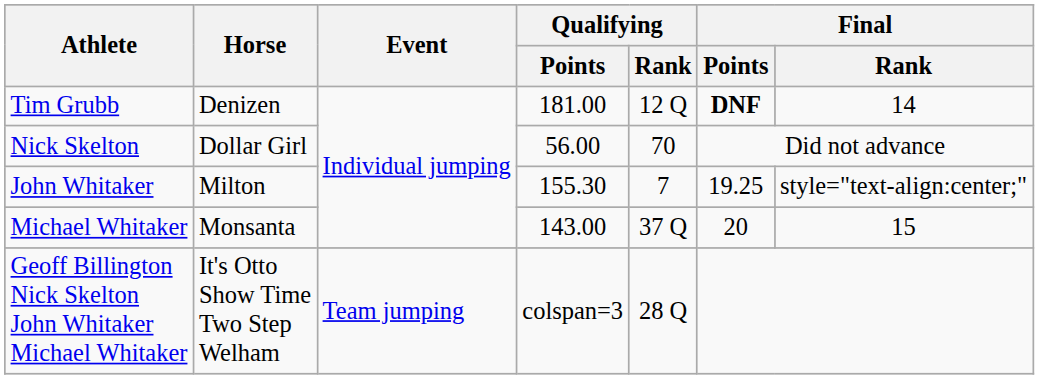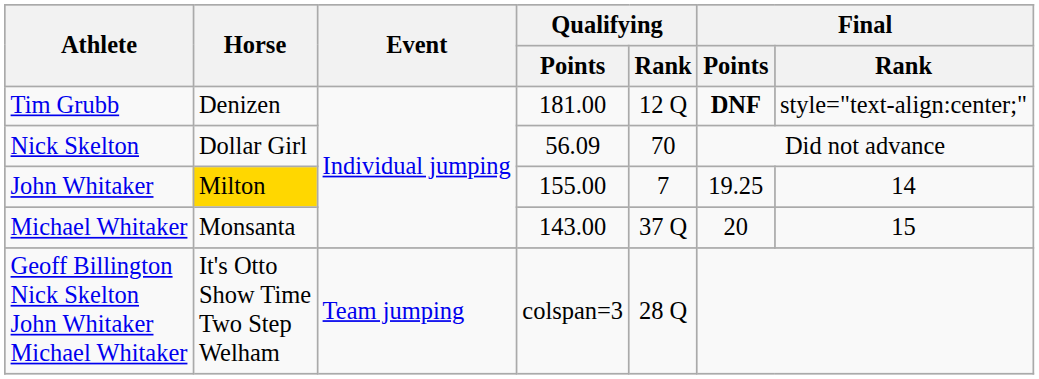(903, 105) 14 -> (903, 105) style="text-align:center;"
(573, 146) 56.00 -> (573, 146) 56.09
(232, 186) no background -> (232, 186) gold background
(573, 186) 155.30 -> (573, 186) 155.00
(903, 186) style="text-align:center;" -> (903, 186) 14
